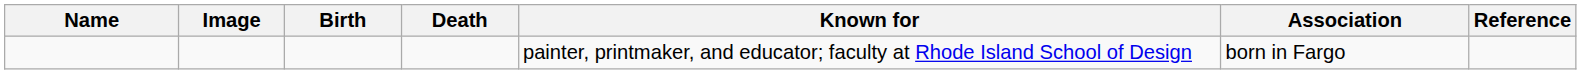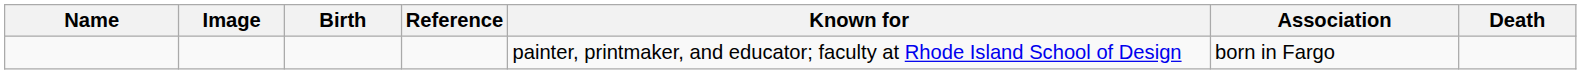columns swapped: (460, 20) <-> (1522, 20)
